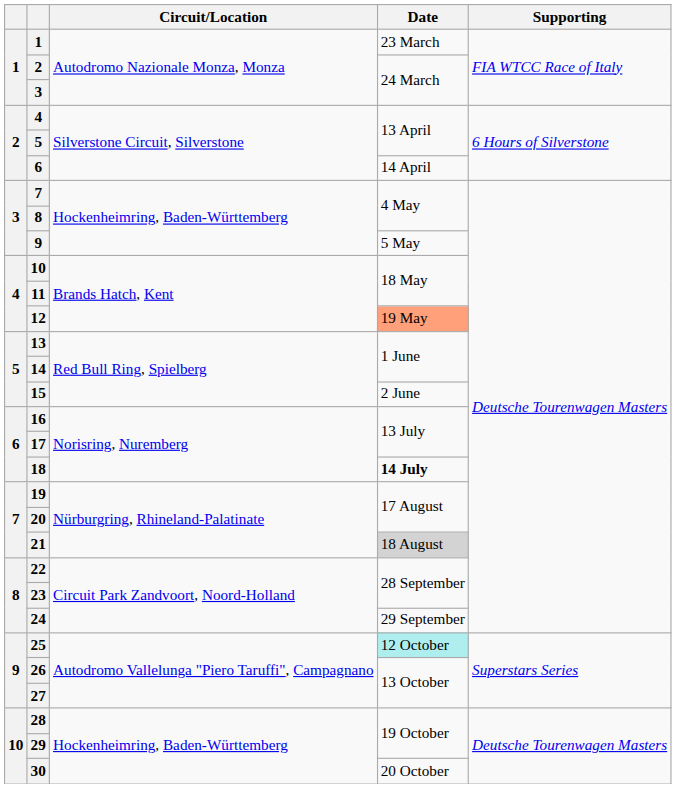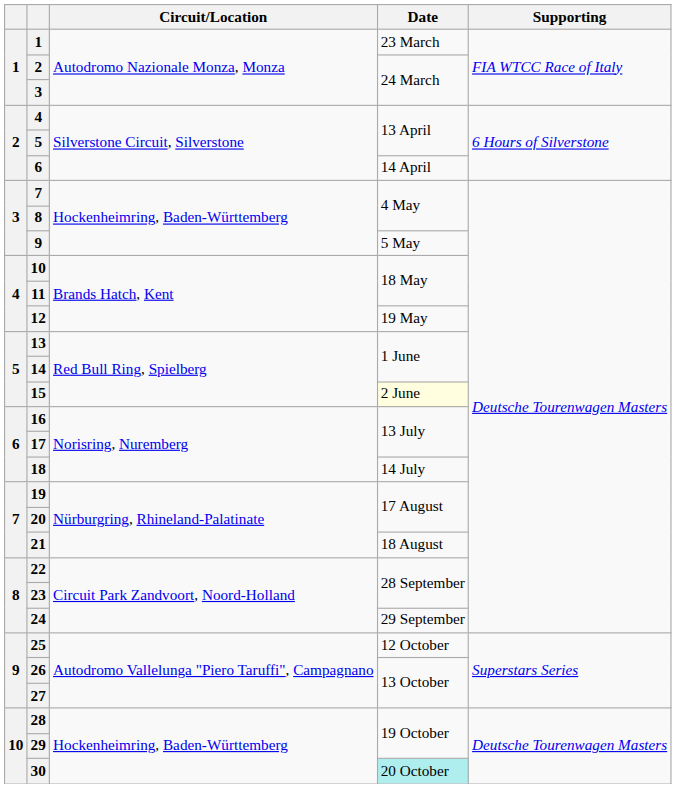(404, 318) lightsalmon background -> (404, 318) no background
(400, 393) no background -> (400, 393) lightyellow background
(404, 468) bold -> (403, 468) normal
(412, 544) lightgrey background -> (412, 544) no background
(415, 644) paleturquoise background -> (415, 644) no background
(415, 770) no background -> (415, 770) paleturquoise background
